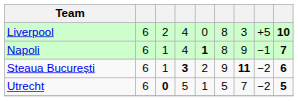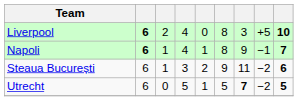(146, 31) normal -> (146, 31) bold
(146, 50) normal -> (146, 50) bold
(205, 50) bold -> (205, 50) normal
(185, 68) bold -> (185, 68) normal
(244, 68) bold -> (244, 68) normal
(165, 86) bold -> (165, 86) normal
(244, 86) normal -> (244, 86) bold
